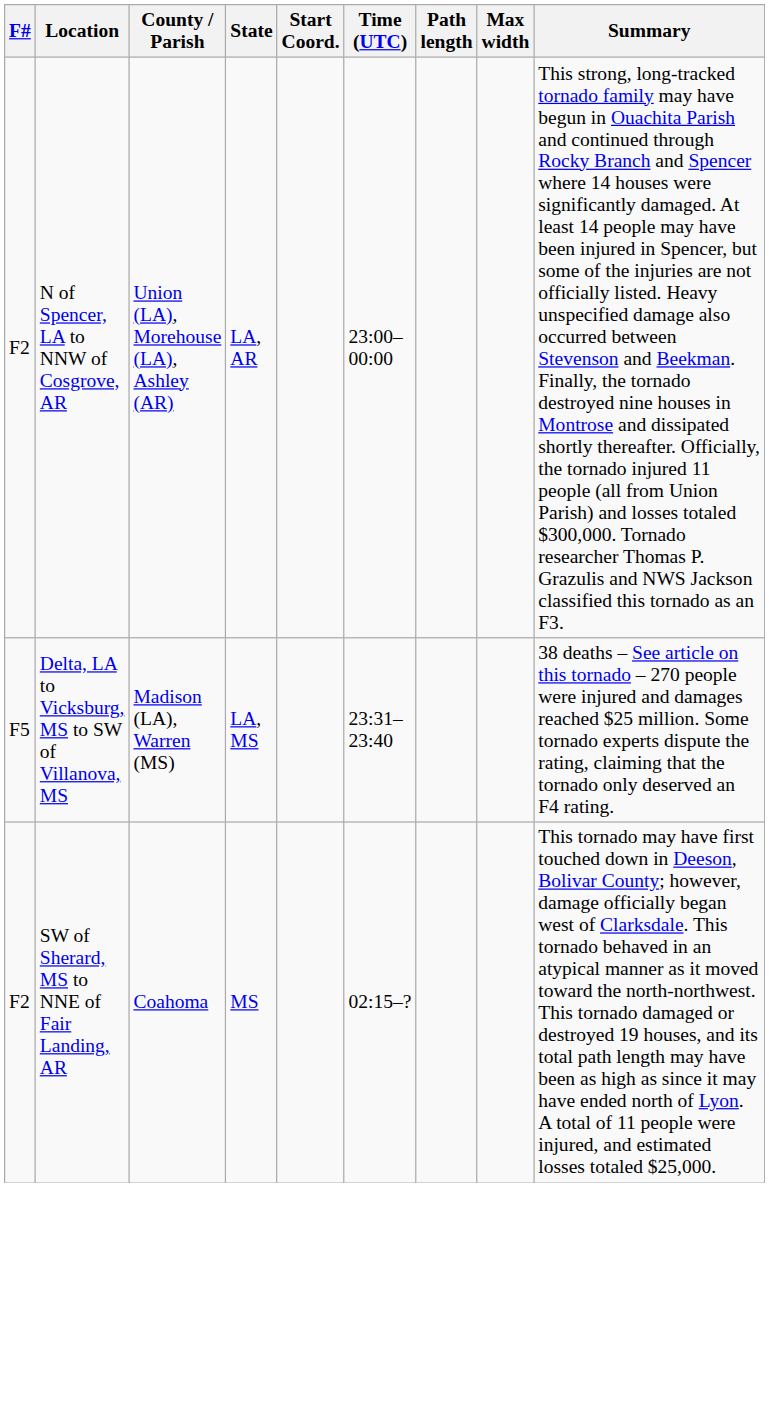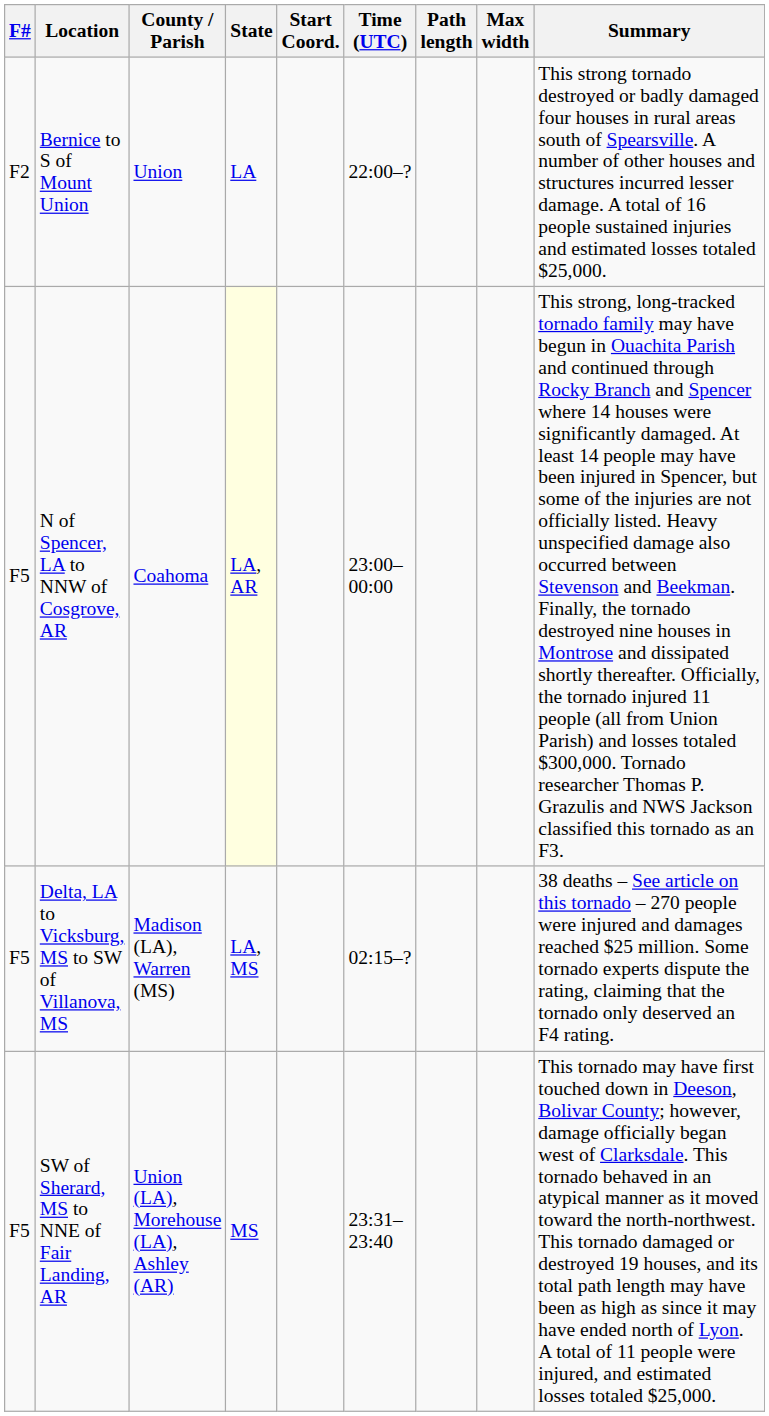+ row: (80, 171)
(19, 347) F2 -> (19, 575) F5
(177, 347) Union (LA), Morehouse (LA), Ashley (AR) -> (171, 575) Coahoma
(246, 347) no background -> (246, 575) lightyellow background
(376, 729) 23:31–23:40 -> (380, 958) 02:15–?
(19, 1002) F2 -> (19, 1230) F5
(171, 1002) Coahoma -> (177, 1230) Union (LA), Morehouse (LA), Ashley (AR)
(380, 1002) 02:15–? -> (376, 1230) 23:31–23:40
